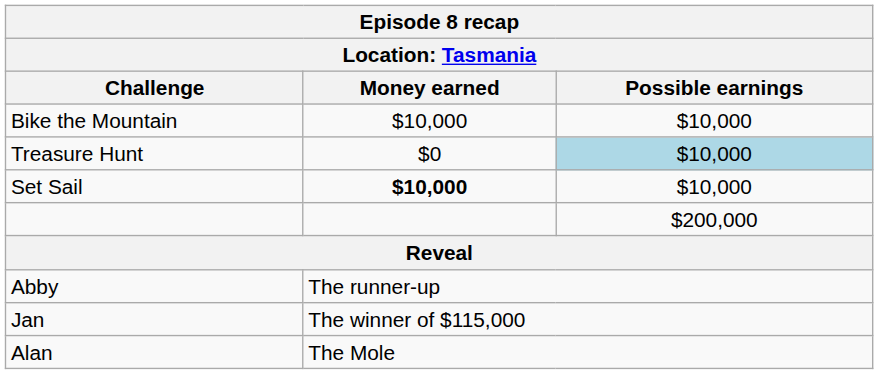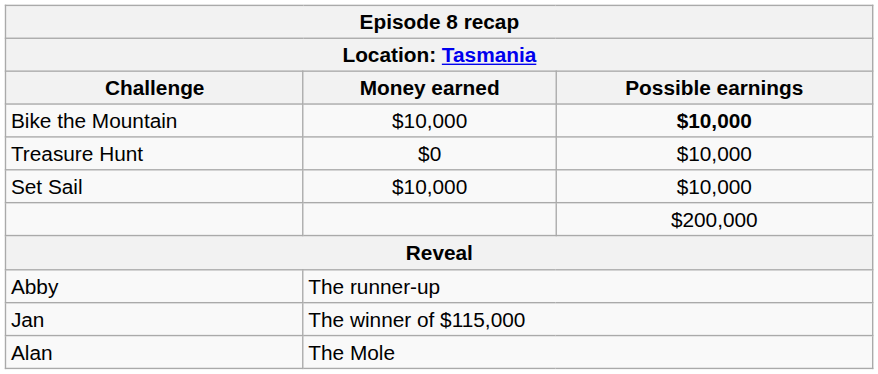(714, 121) normal -> (714, 121) bold
(714, 154) lightblue background -> (714, 154) no background
(430, 187) bold -> (430, 187) normal
